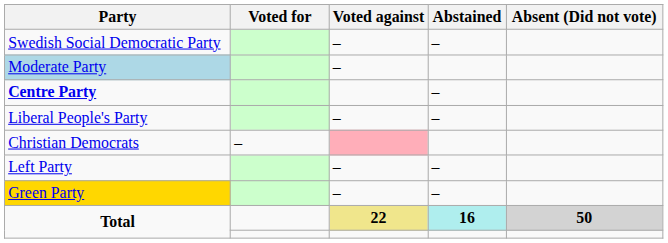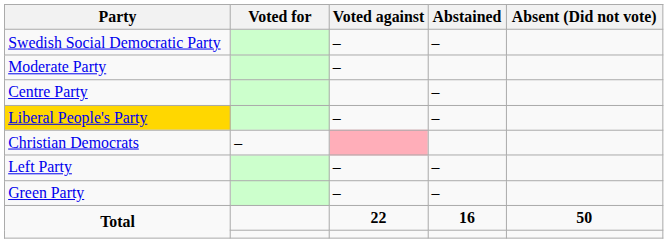(57, 67) lightblue background -> (57, 67) no background
(52, 92) bold -> (48, 92) normal
(78, 117) no background -> (78, 117) gold background
(46, 192) gold background -> (46, 192) no background
(379, 218) khaki background -> (379, 218) no background
(467, 218) paleturquoise background -> (467, 218) no background
(584, 218) lightgrey background -> (584, 218) no background
